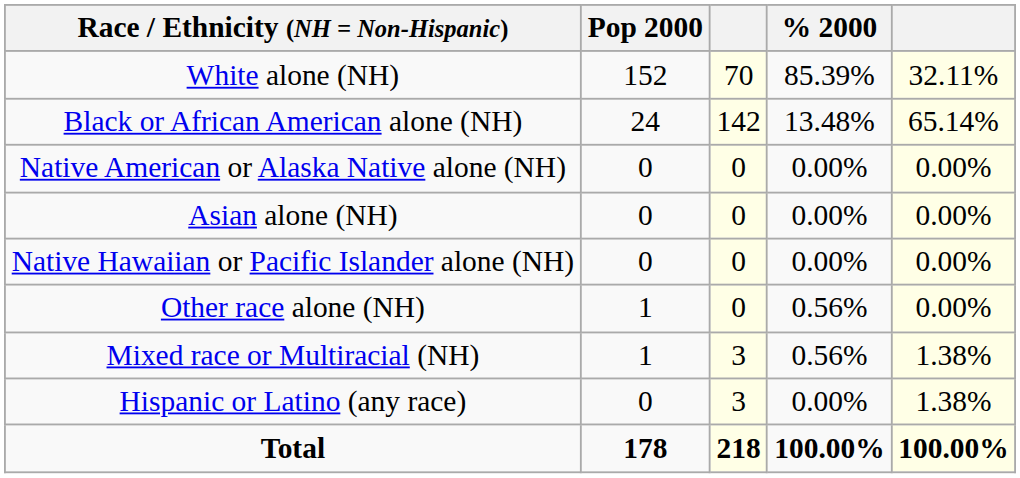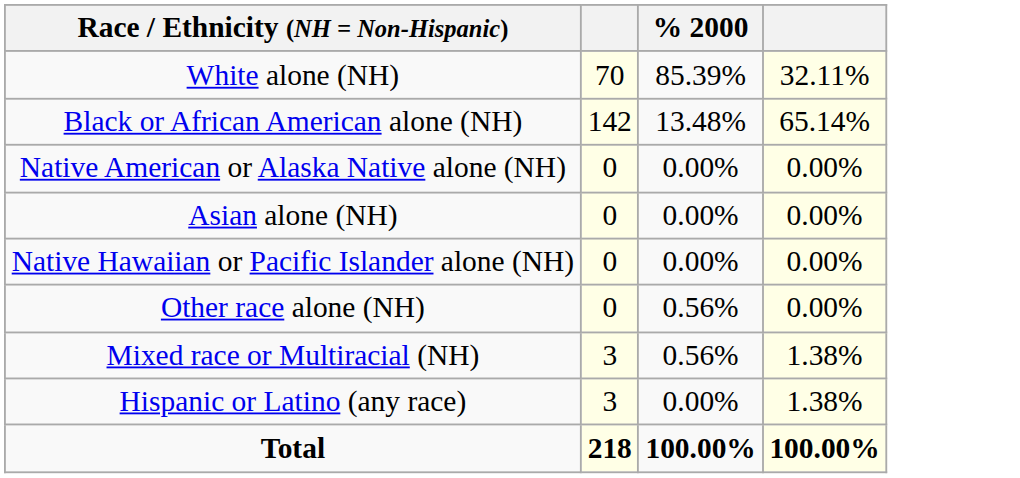- column: (645, 27)
